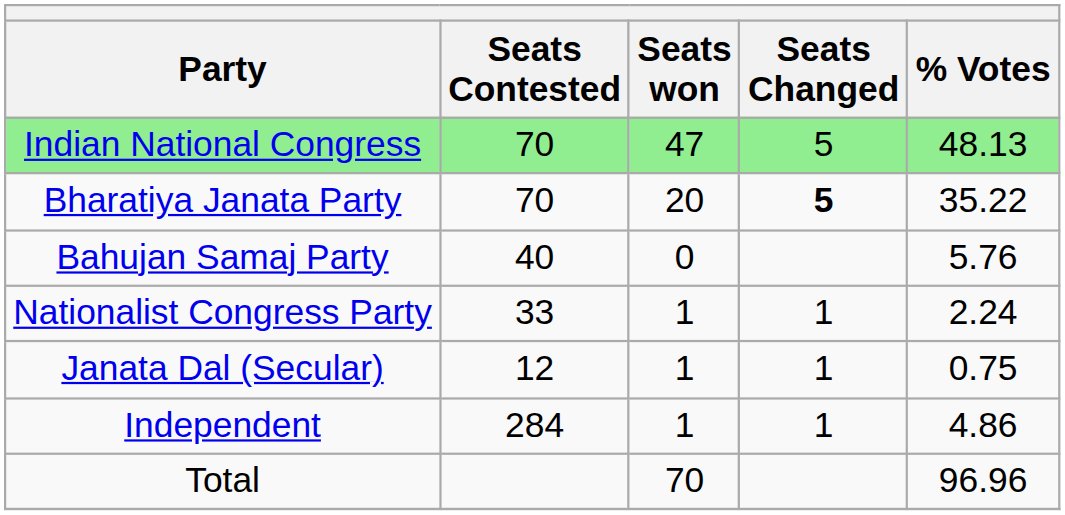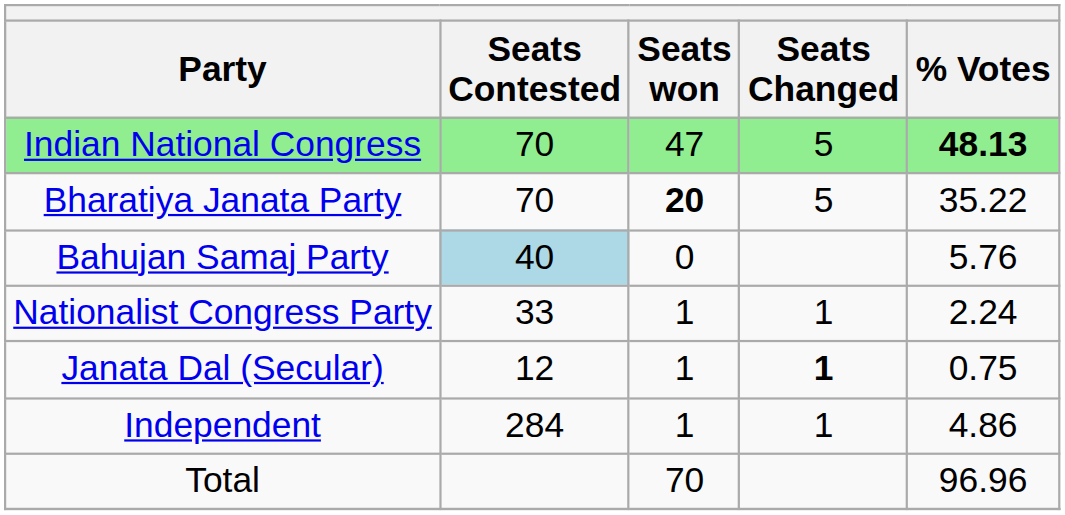(983, 144) normal -> (983, 144) bold
(685, 200) normal -> (685, 200) bold
(824, 200) bold -> (824, 200) normal
(535, 256) no background -> (535, 256) lightblue background
(824, 369) normal -> (824, 369) bold
